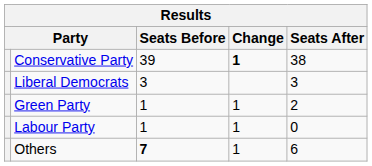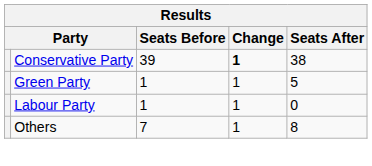- row: (71, 82)
(294, 104) 2 -> (294, 82) 5
(144, 149) bold -> (144, 127) normal
(294, 149) 6 -> (294, 127) 8
